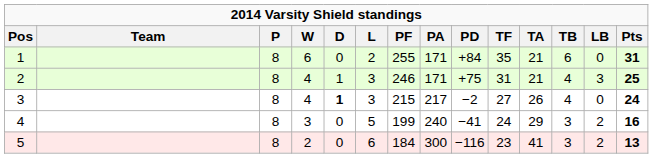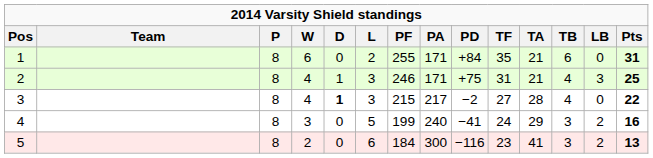(536, 100) 26 -> (536, 100) 28
(632, 100) 24 -> (632, 100) 22
